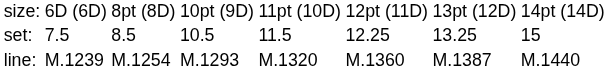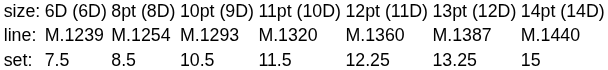rows swapped: (18, 35) <-> (20, 60)
